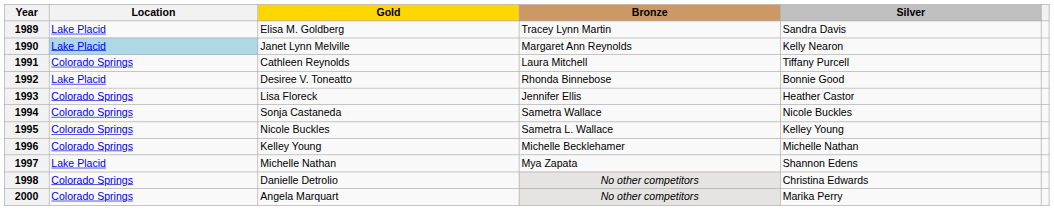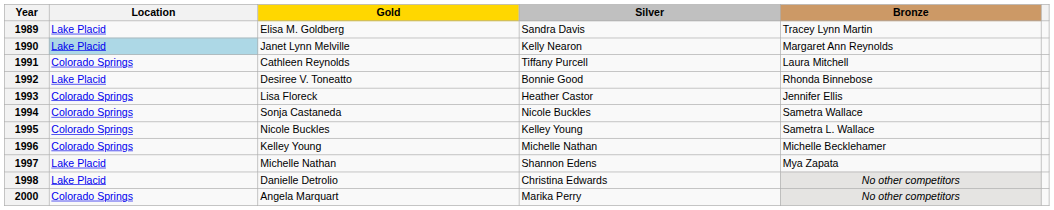columns swapped: (911, 12) <-> (650, 12)
(92, 180) Colorado Springs -> (79, 180) Lake Placid
